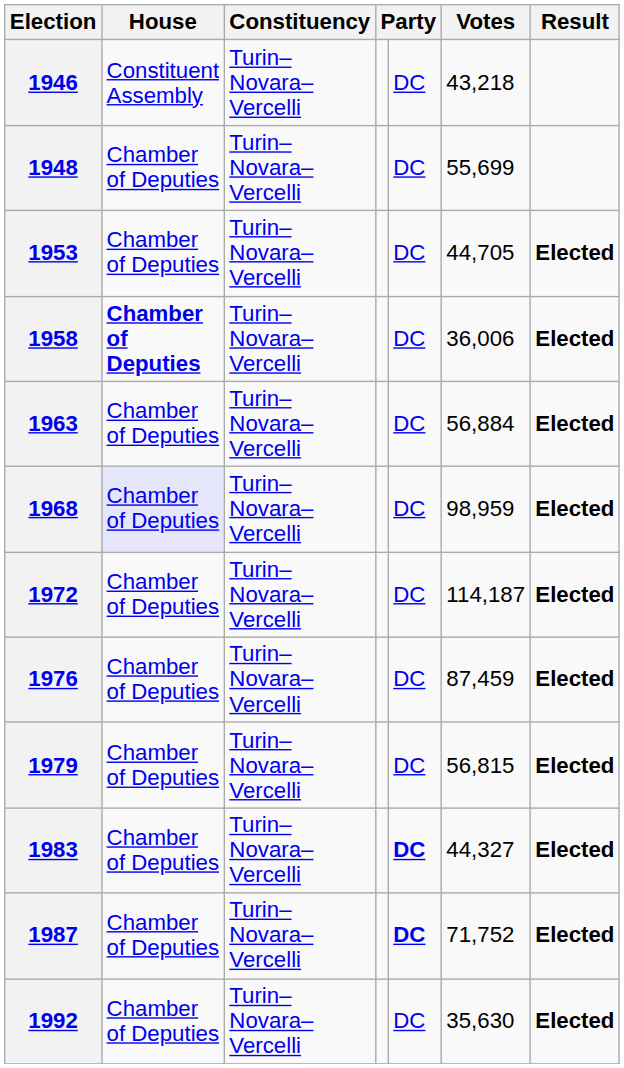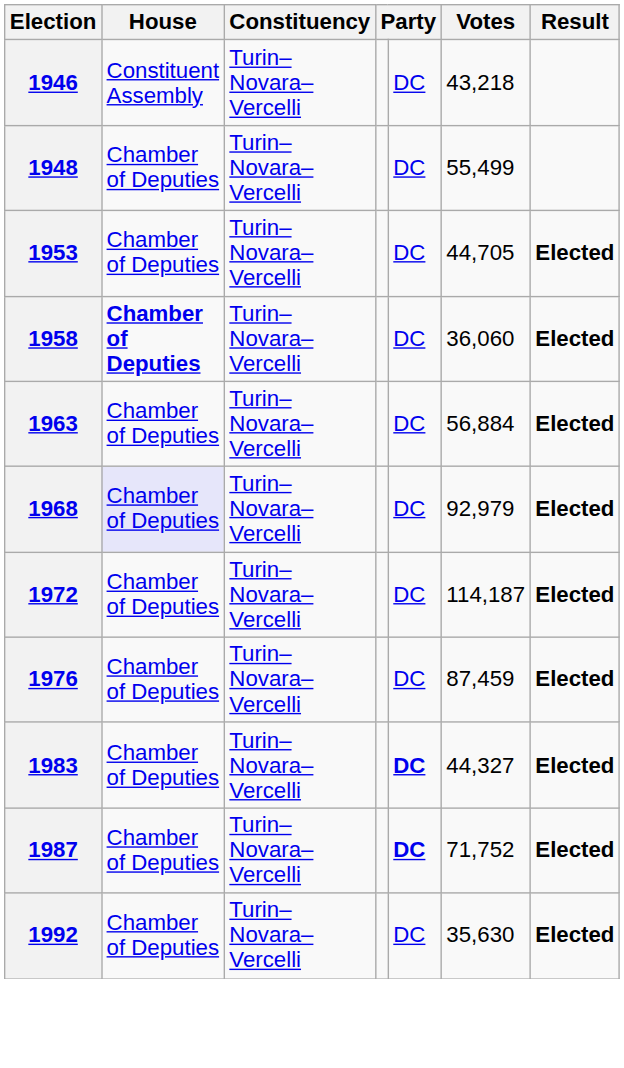(480, 167) 55,699 -> (480, 167) 55,499
(480, 338) 36,006 -> (480, 338) 36,060
(480, 508) 98,959 -> (480, 508) 92,979
- row: (53, 764)
